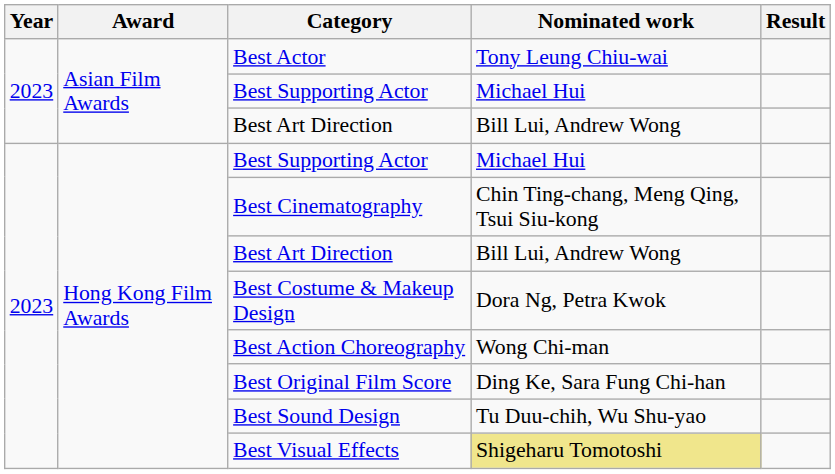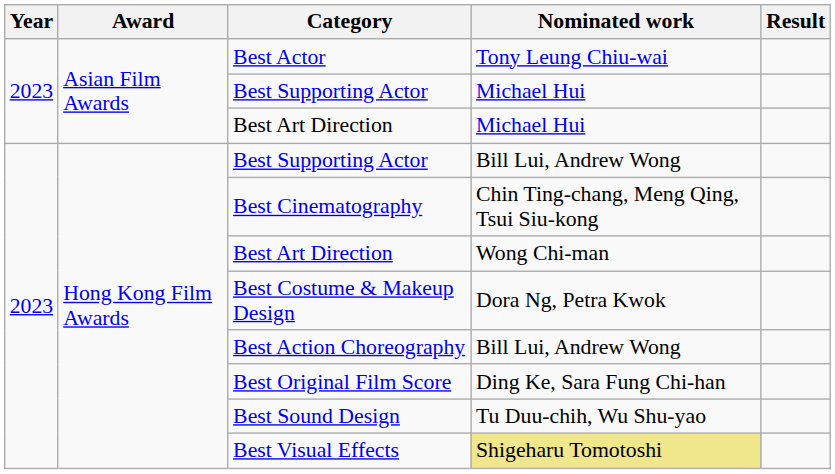(578, 125) Bill Lui, Andrew Wong -> (531, 125) Michael Hui
(531, 159) Michael Hui -> (578, 159) Bill Lui, Andrew Wong
(578, 253) Bill Lui, Andrew Wong -> (543, 253) Wong Chi-man
(543, 346) Wong Chi-man -> (578, 346) Bill Lui, Andrew Wong
